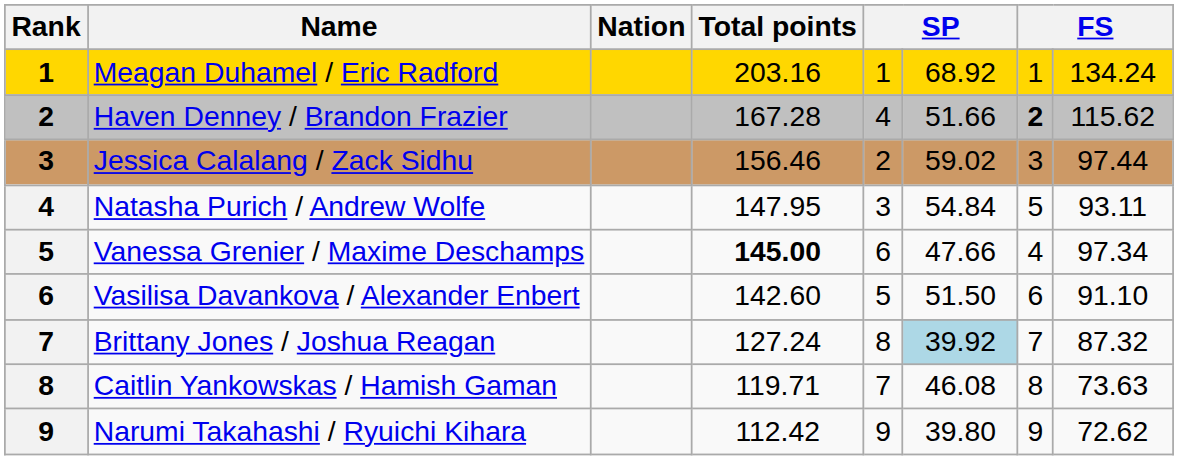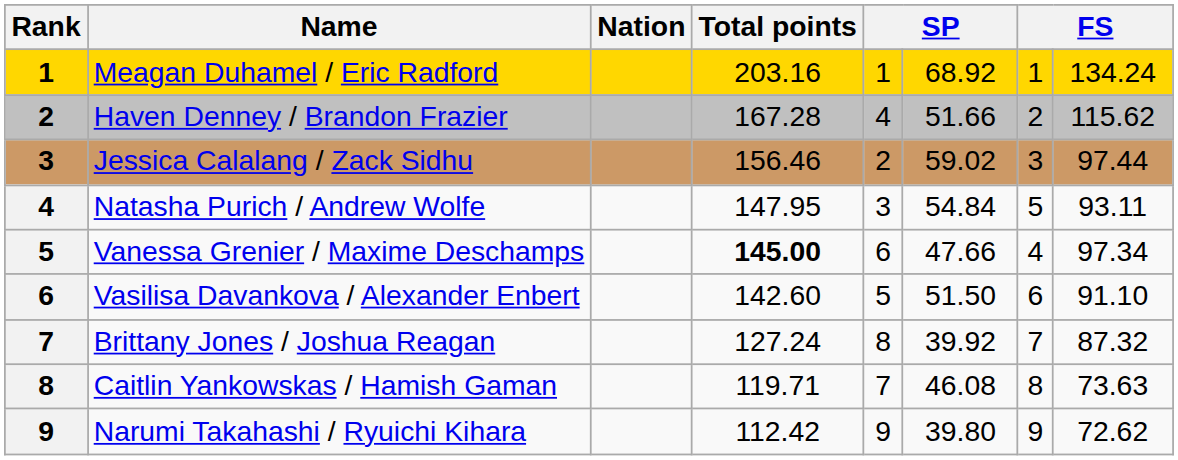(1035, 116) bold -> (1035, 116) normal
(960, 341) lightblue background -> (960, 341) no background
